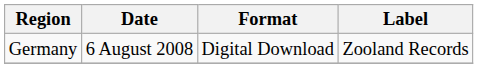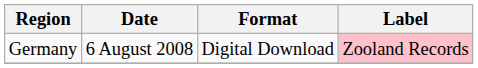(406, 48) no background -> (406, 48) pink background
